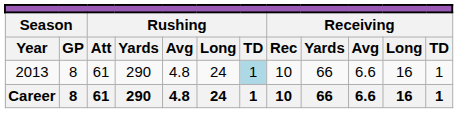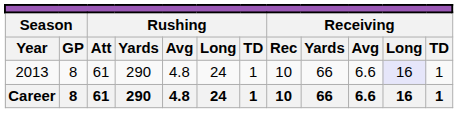(253, 72) lightblue background -> (253, 72) no background
(404, 72) no background -> (404, 72) lavender background
